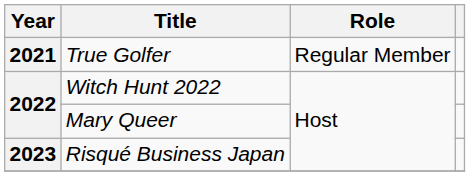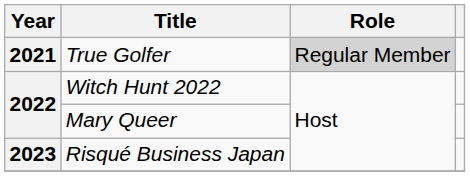(373, 54) no background -> (373, 54) lightgrey background
